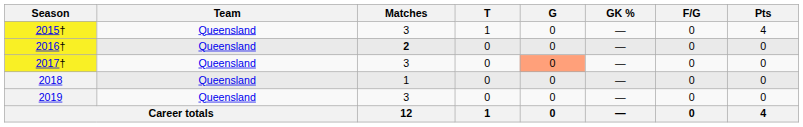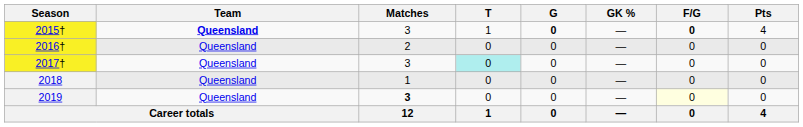(227, 30) normal -> (228, 30) bold
(553, 30) normal -> (553, 30) bold
(692, 30) normal -> (692, 30) bold
(406, 47) bold -> (407, 47) normal
(487, 64) no background -> (488, 64) paleturquoise background
(553, 64) lightsalmon background -> (553, 64) no background
(406, 97) normal -> (407, 97) bold
(692, 97) no background -> (692, 97) lightyellow background
